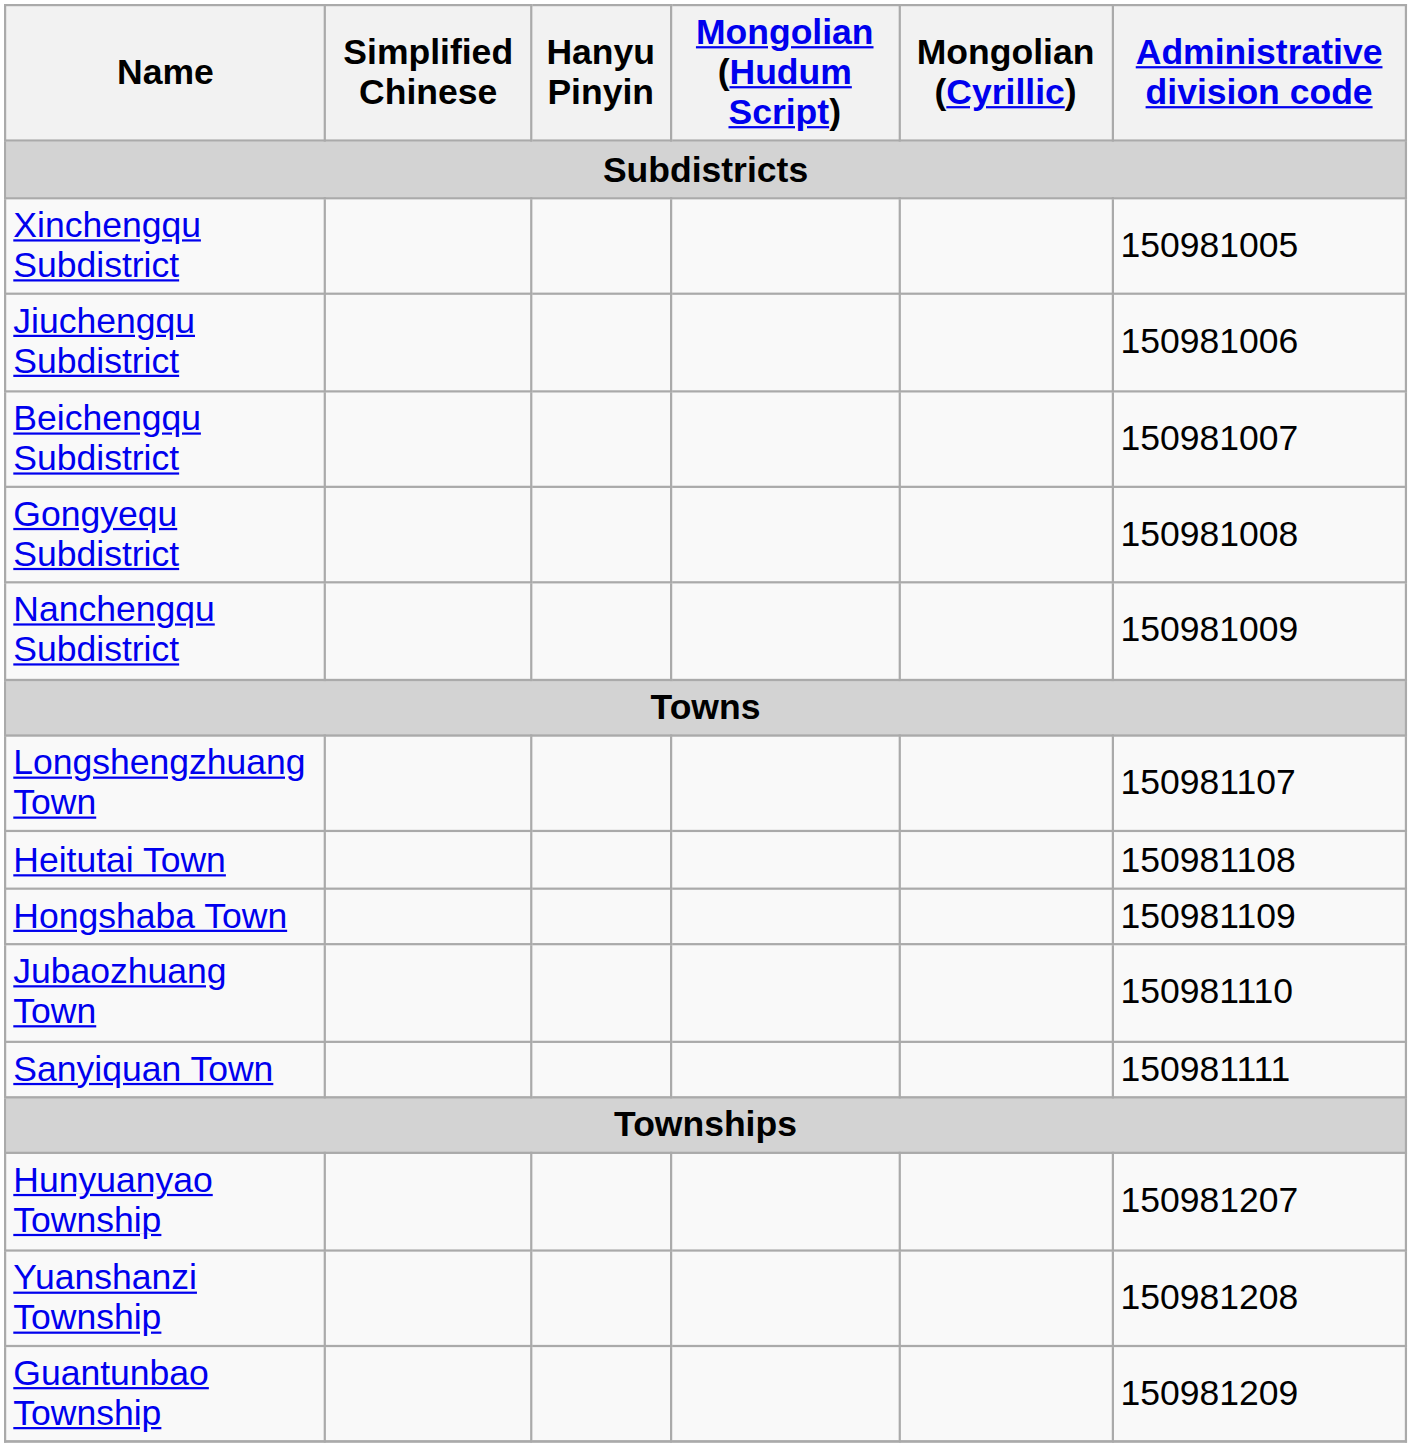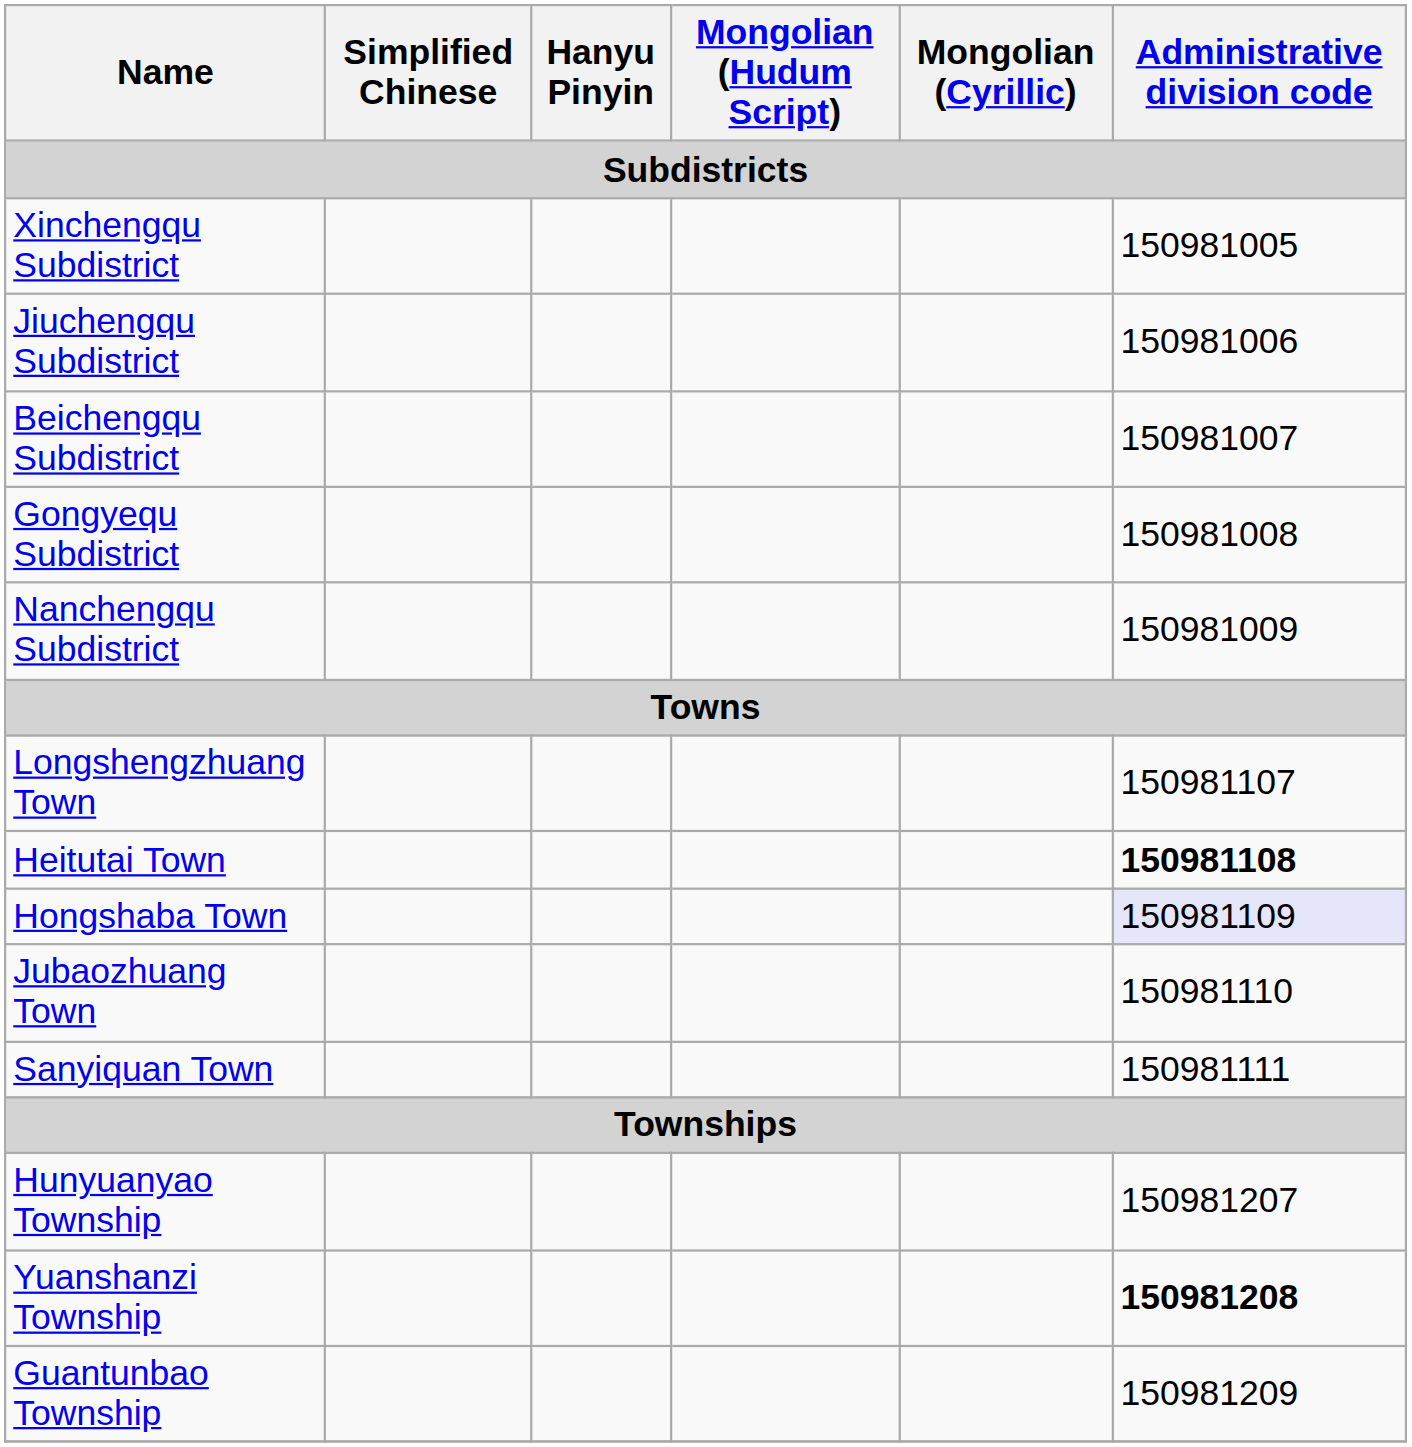(1208, 859) normal -> (1208, 859) bold
(1208, 915) no background -> (1208, 915) lavender background
(1209, 1297) normal -> (1209, 1297) bold
